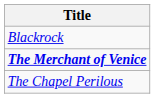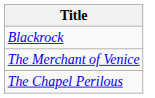(77, 59) bold -> (74, 59) normal
